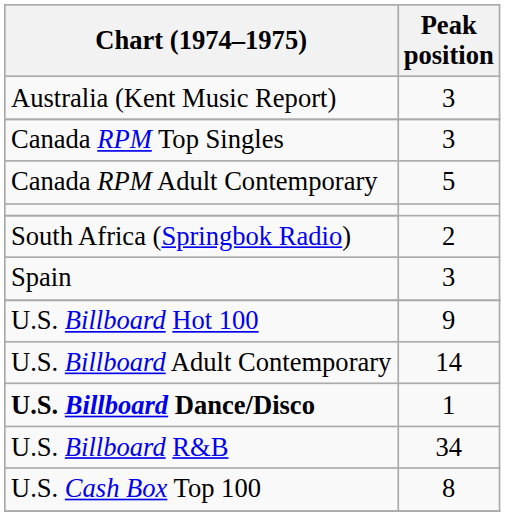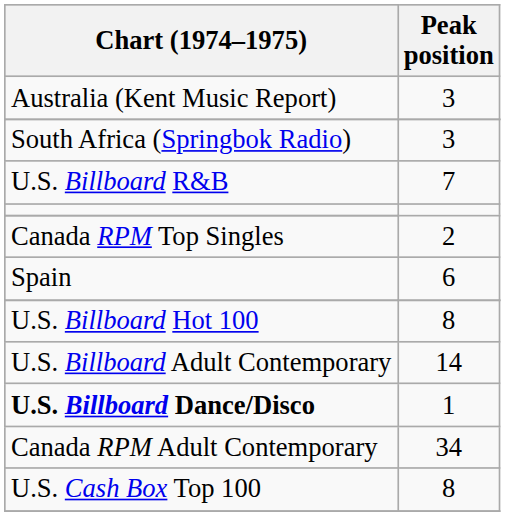(147, 139) Canada RPM Top Singles -> (181, 139) South Africa (Springbok Radio)
(194, 181) Canada RPM Adult Contemporary -> (120, 181) U.S. Billboard R&B
(449, 181) 5 -> (449, 181) 7
(181, 236) South Africa (Springbok Radio) -> (147, 236) Canada RPM Top Singles
(449, 278) 3 -> (449, 278) 6
(449, 320) 9 -> (449, 320) 8
(120, 446) U.S. Billboard R&B -> (194, 446) Canada RPM Adult Contemporary
